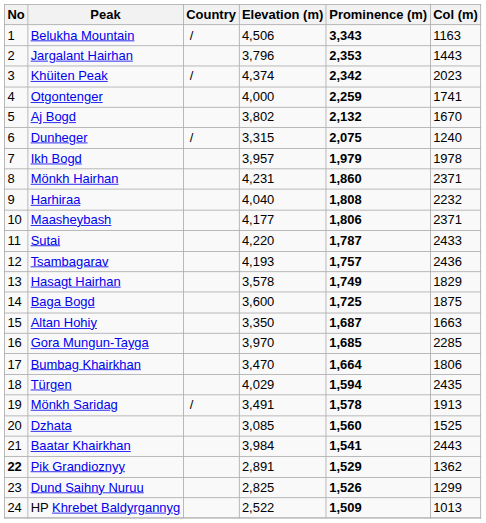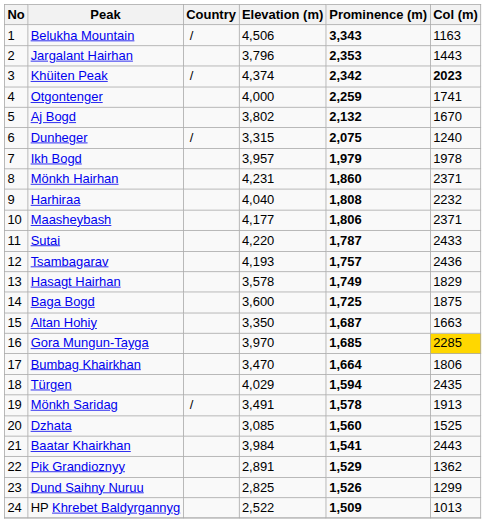(448, 76) normal -> (448, 76) bold
(448, 343) no background -> (448, 343) gold background
(15, 466) bold -> (15, 466) normal
